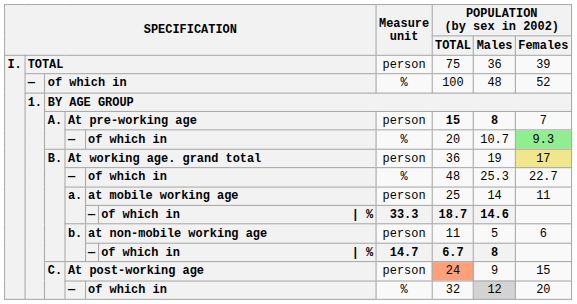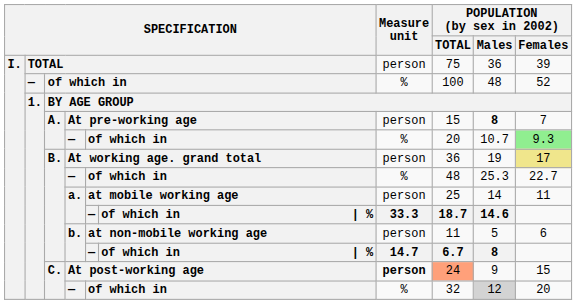(453, 121) bold -> (453, 121) normal
(404, 271) normal -> (404, 271) bold
